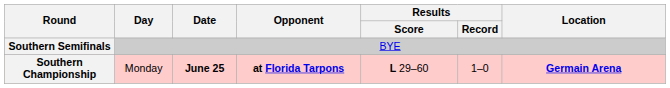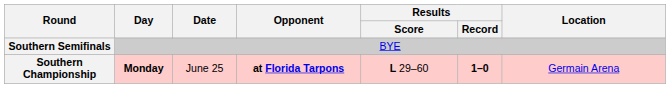(144, 69) normal -> (144, 69) bold
(205, 69) bold -> (205, 69) normal
(480, 69) normal -> (480, 69) bold
(584, 69) bold -> (584, 69) normal
